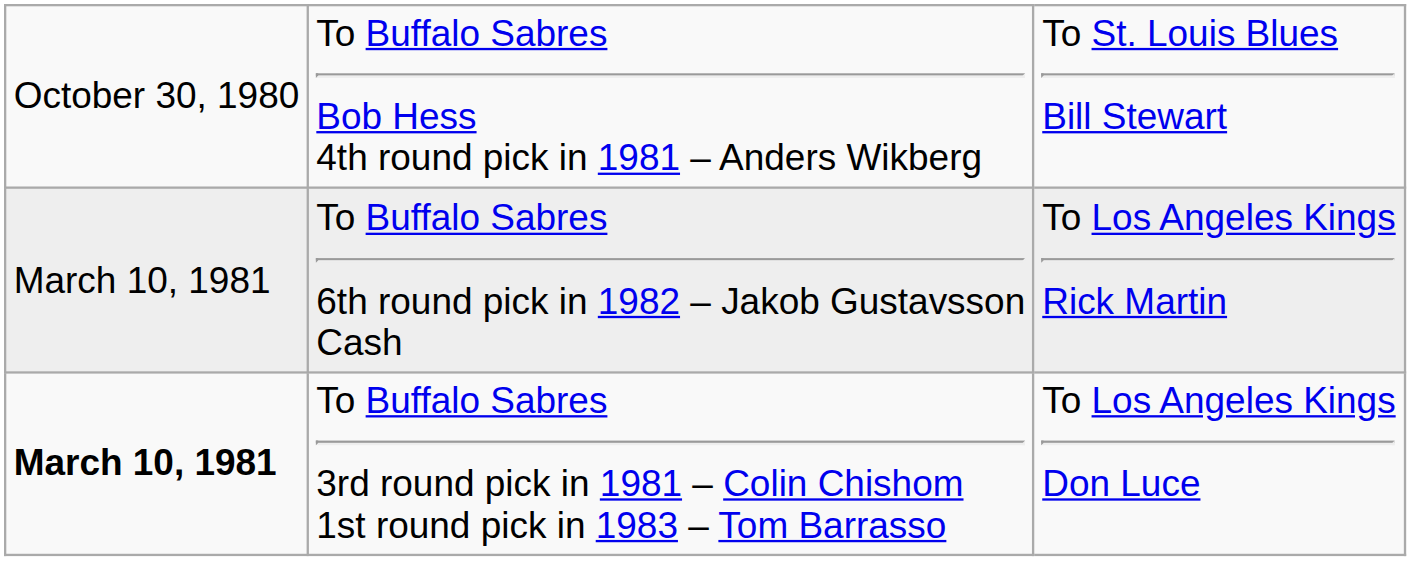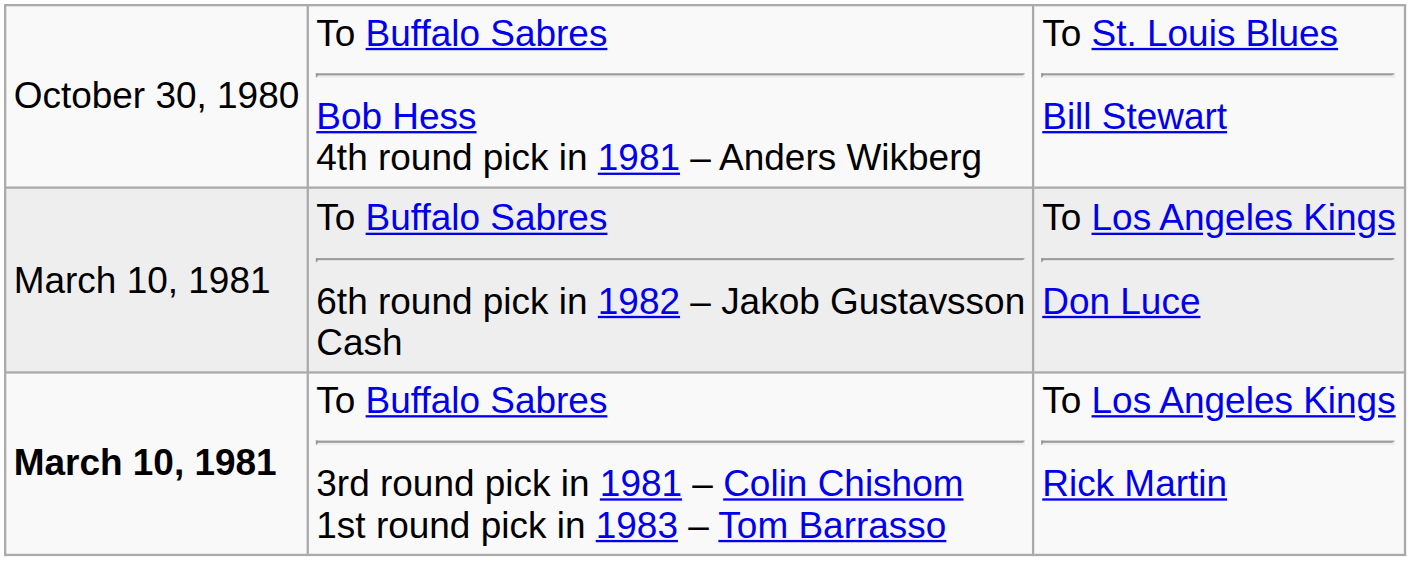(1219, 258) To Los Angeles Kings Rick Martin -> (1219, 258) To Los Angeles Kings Don Luce
(1219, 442) To Los Angeles Kings Don Luce -> (1219, 442) To Los Angeles Kings Rick Martin
